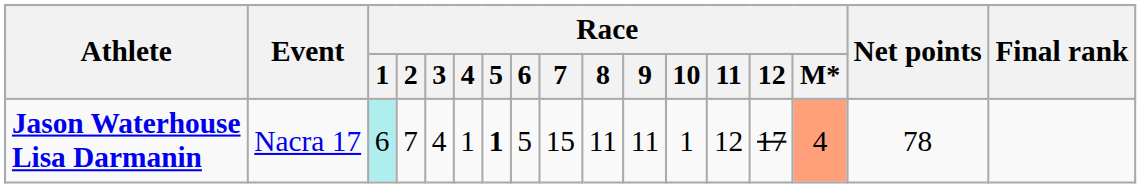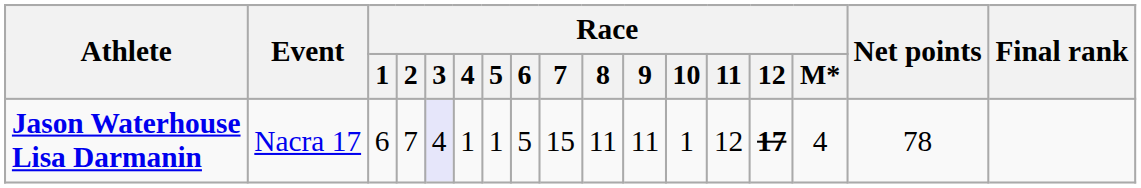(382, 140) paleturquoise background -> (382, 140) no background
(439, 140) no background -> (439, 140) lavender background
(496, 140) bold -> (496, 140) normal
(772, 140) normal -> (772, 140) bold
(820, 140) lightsalmon background -> (820, 140) no background
